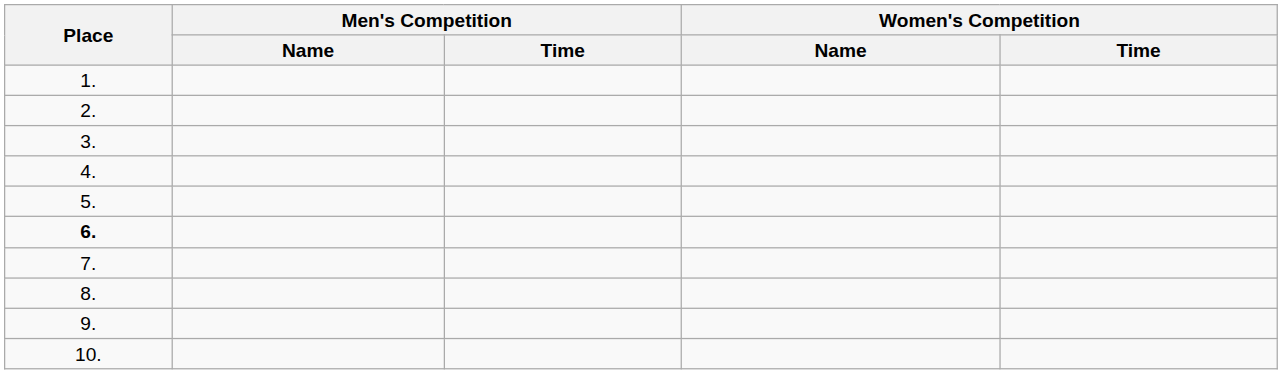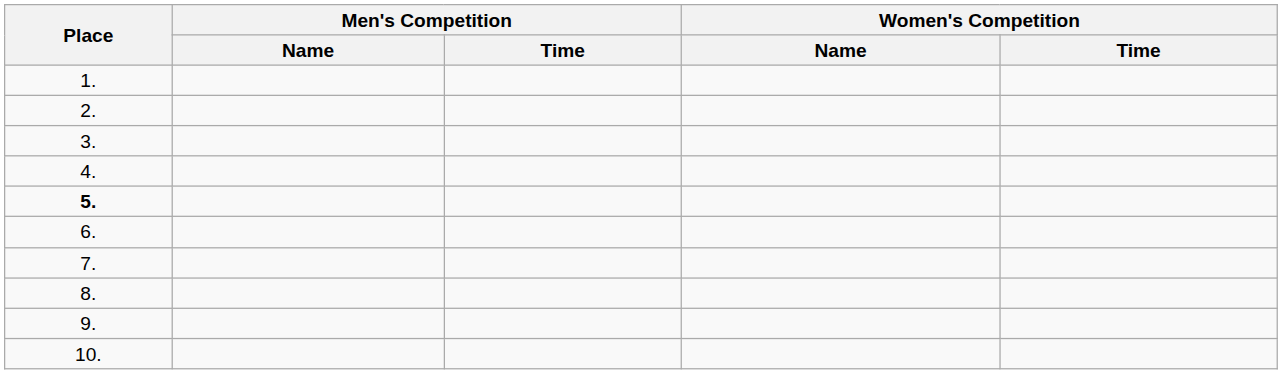(88, 202) normal -> (88, 202) bold
(88, 232) bold -> (88, 232) normal
